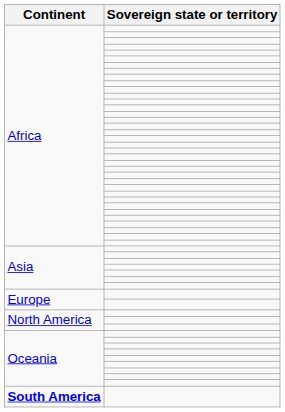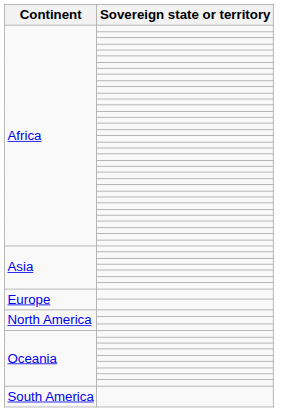(54, 396) bold -> (51, 396) normal
